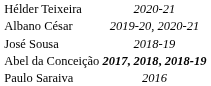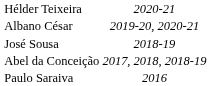(154, 60) bold -> (154, 60) normal
